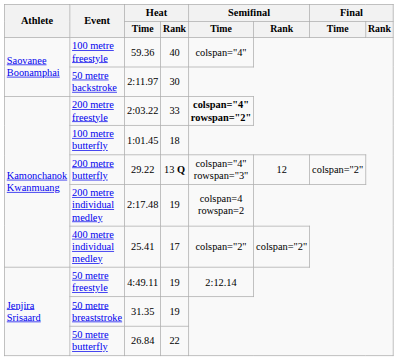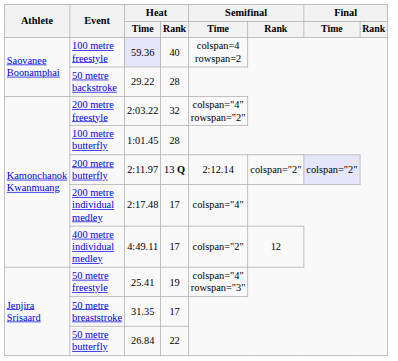(143, 52) no background -> (143, 52) lavender background
(221, 52) colspan="4" -> (218, 52) colspan=4 rowspan=2
(143, 82) 2:11.97 -> (143, 82) 29.22
(175, 82) 30 -> (175, 82) 28
(175, 111) 33 -> (175, 111) 32
(221, 111) bold -> (218, 111) normal
(175, 140) 18 -> (175, 140) 28
(143, 170) 29.22 -> (143, 170) 2:11.97
(221, 170) colspan="4" rowspan="3" -> (218, 170) 2:12.14
(282, 170) 12 -> (276, 170) colspan="2"
(338, 170) no background -> (332, 170) lavender background
(175, 205) 19 -> (175, 205) 17
(221, 205) colspan=4 rowspan=2 -> (218, 205) colspan="4"
(143, 247) 25.41 -> (143, 247) 4:49.11
(282, 247) colspan="2" -> (276, 247) 12
(143, 282) 4:49.11 -> (143, 282) 25.41
(221, 282) 2:12.14 -> (218, 282) colspan="4" rowspan="3"
(175, 312) 19 -> (175, 312) 17
